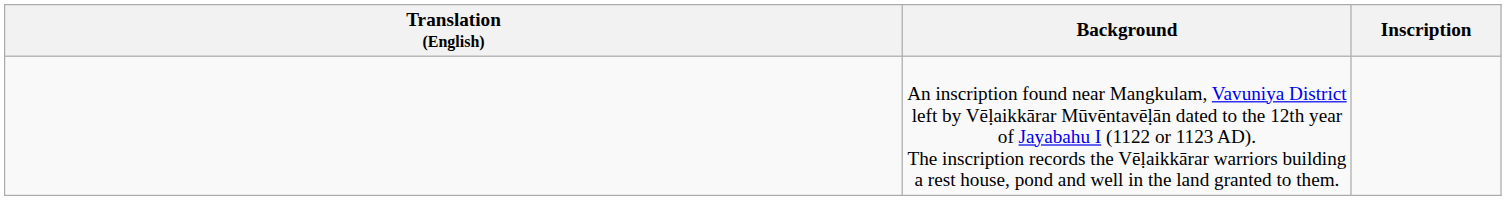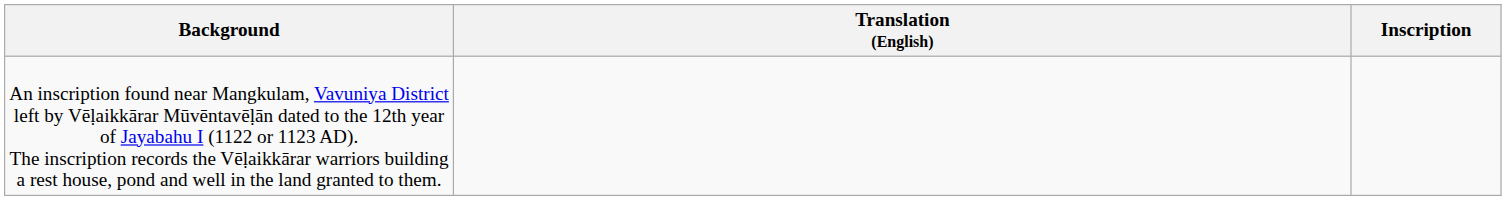columns swapped: (1127, 30) <-> (454, 30)
